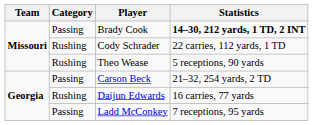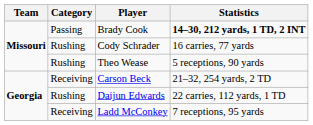(229, 46) 22 carries, 112 yards, 1 TD -> (213, 46) 16 carries, 77 yards
(68, 79) Passing -> (72, 79) Receiving
(213, 95) 16 carries, 77 yards -> (229, 95) 22 carries, 112 yards, 1 TD
(68, 112) Passing -> (72, 112) Receiving
